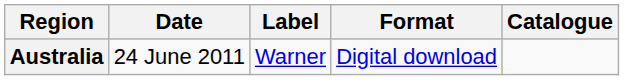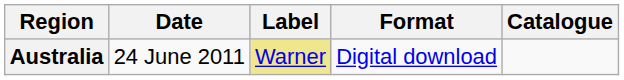(291, 56) no background -> (291, 56) khaki background
